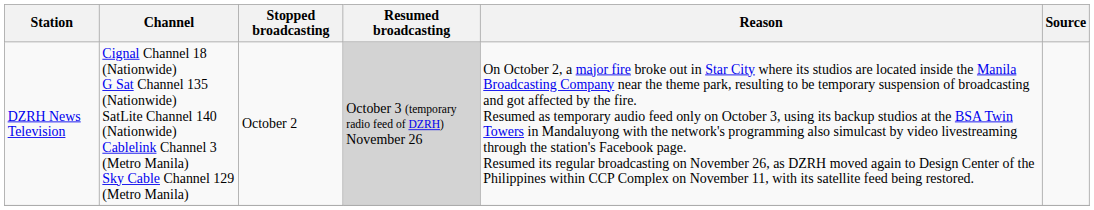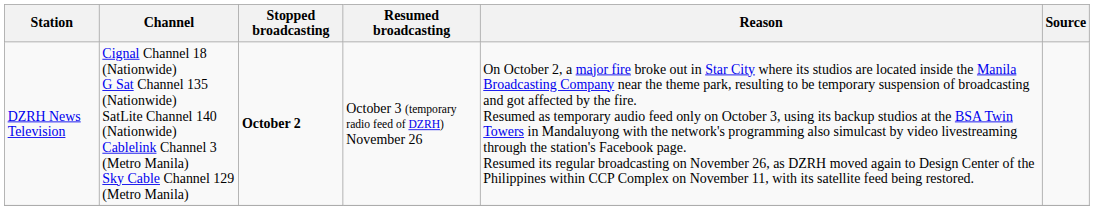(270, 123) normal -> (271, 123) bold
(401, 123) lightgrey background -> (401, 123) no background
